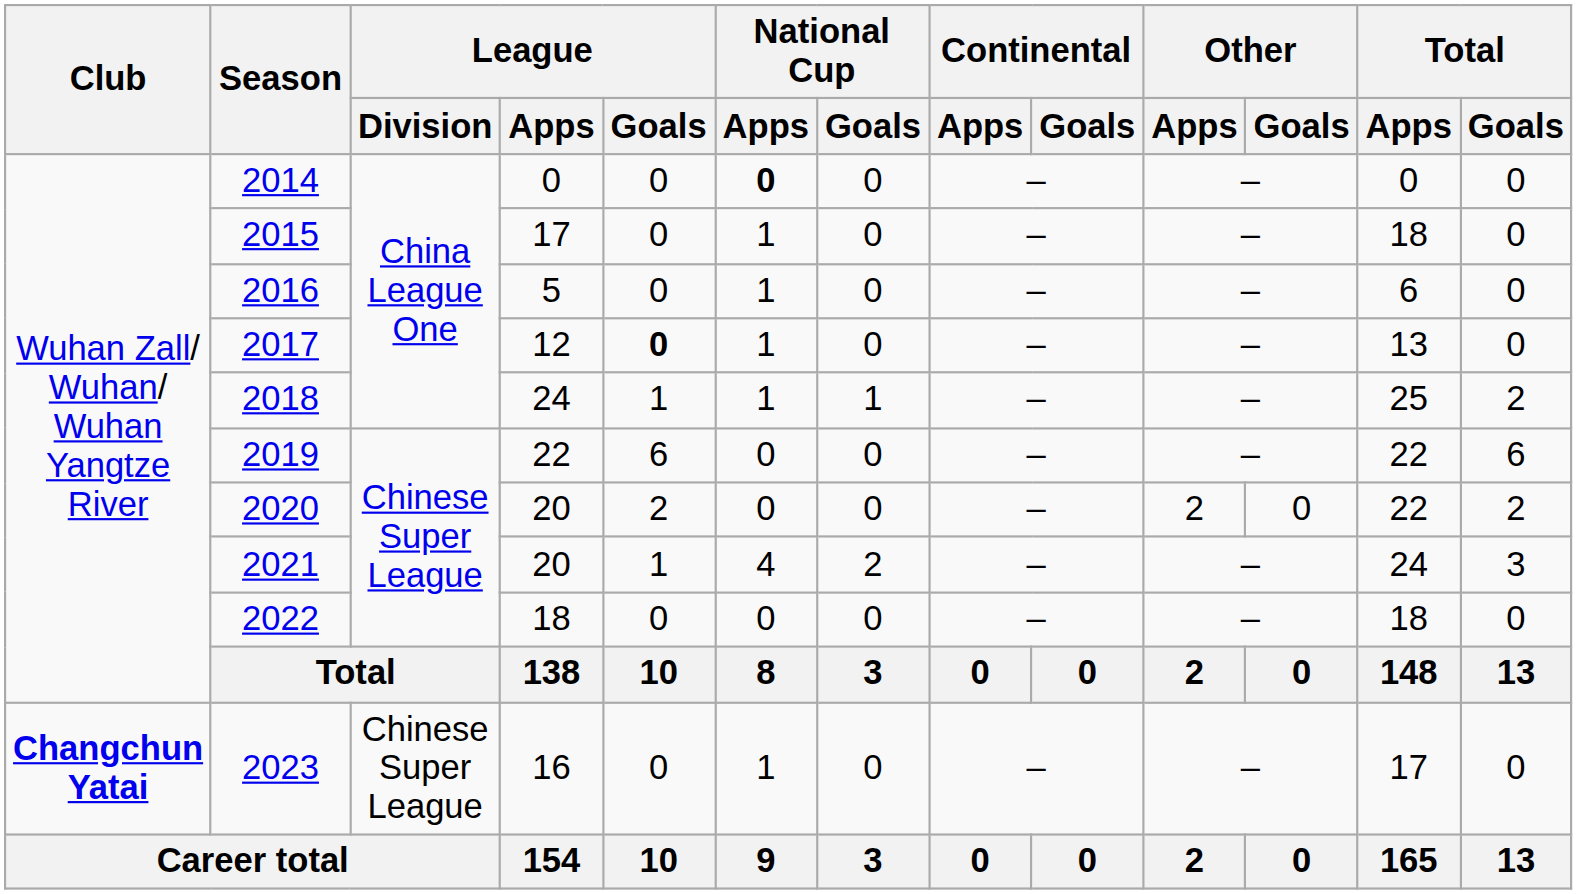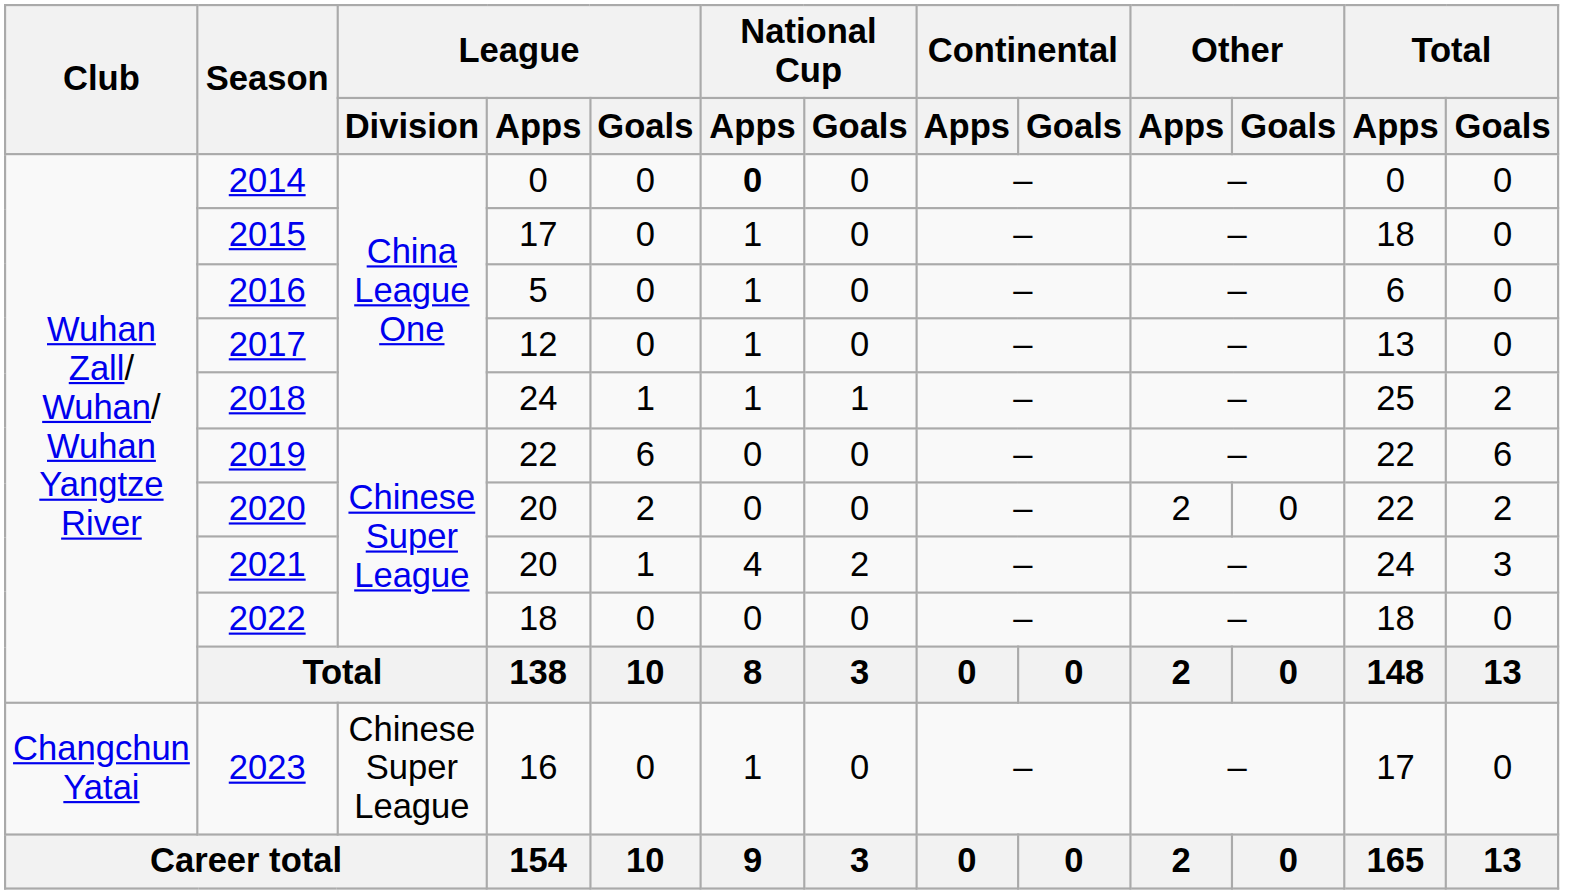(659, 344) bold -> (645, 344) normal
(108, 767) bold -> (101, 767) normal
